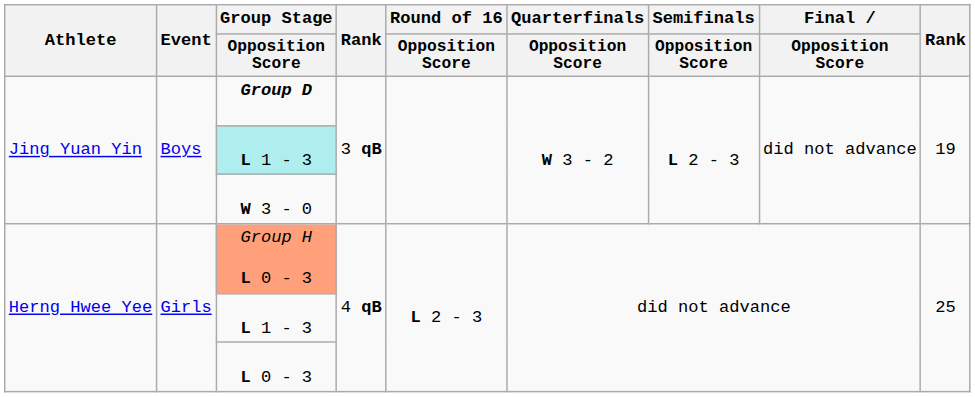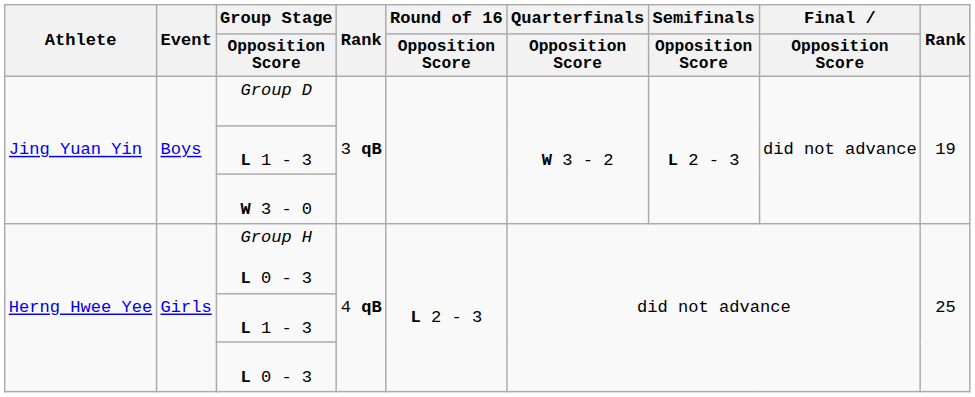(276, 90) bold -> (276, 90) normal
(276, 160) paleturquoise background -> (276, 160) no background
(276, 258) lightsalmon background -> (276, 258) no background
